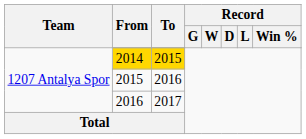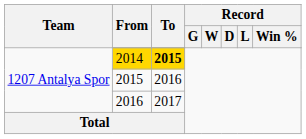(168, 58) normal -> (168, 58) bold
